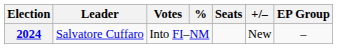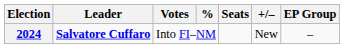(100, 33) normal -> (103, 33) bold
